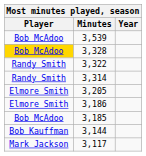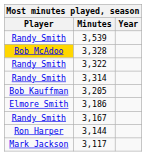(39, 38) Bob McAdoo -> (39, 38) Randy Smith
(39, 91) Elmore Smith -> (39, 91) Bob Kauffman
- row: (94, 118)
+ row: (94, 118)
(39, 131) Bob Kauffman -> (39, 131) Ron Harper
